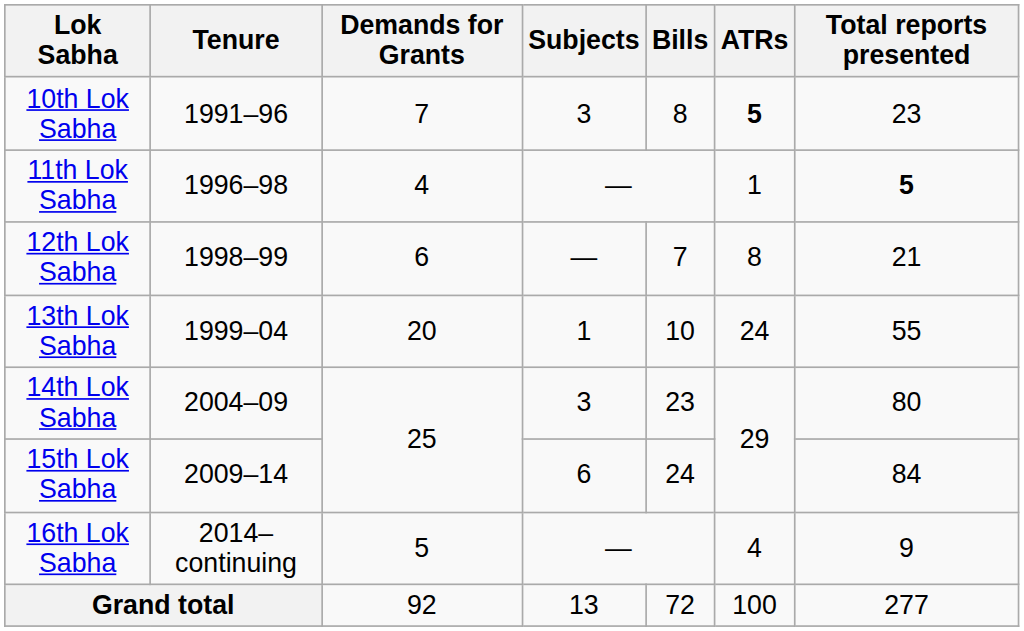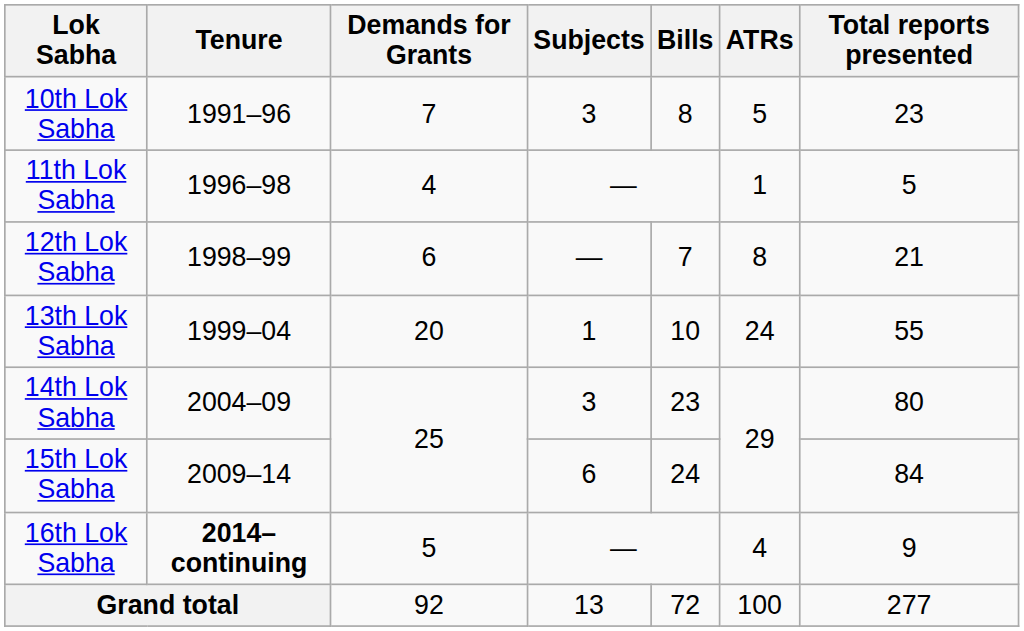(755, 113) bold -> (760, 113) normal
(907, 185) bold -> (909, 185) normal
(236, 547) normal -> (239, 547) bold
